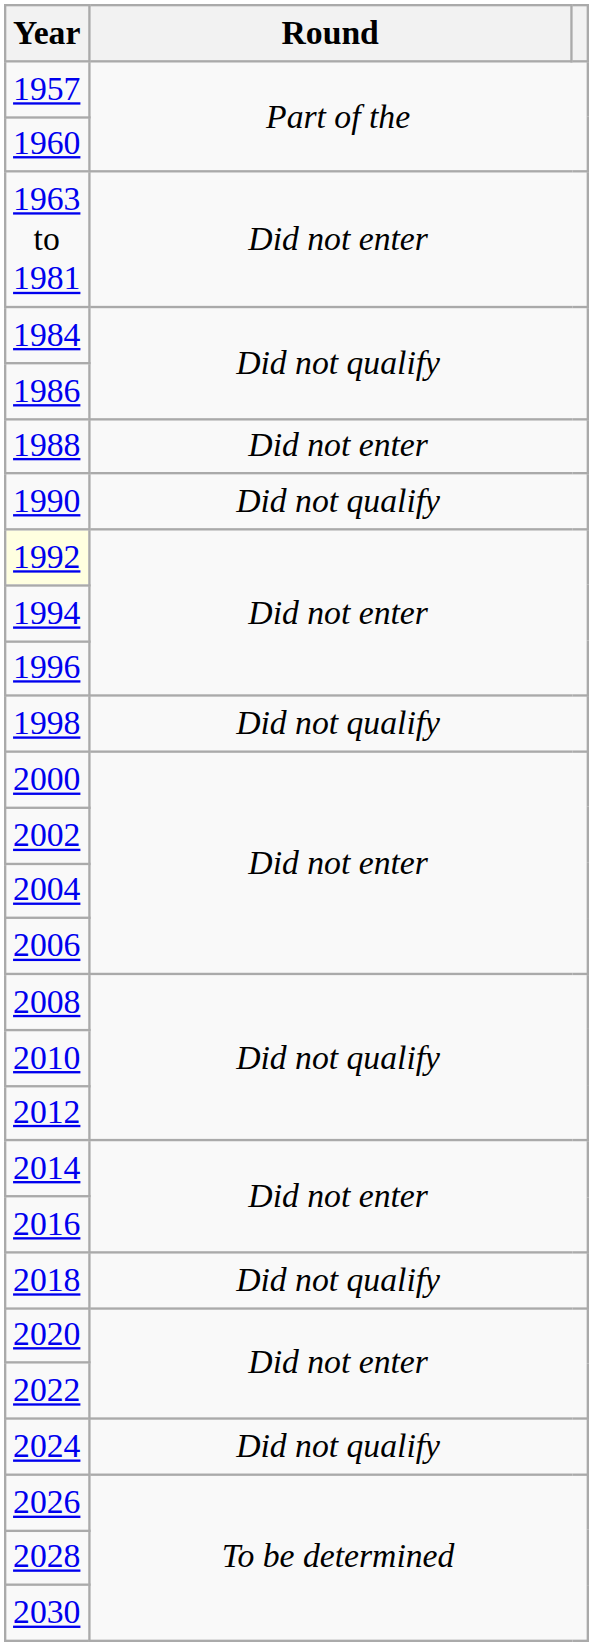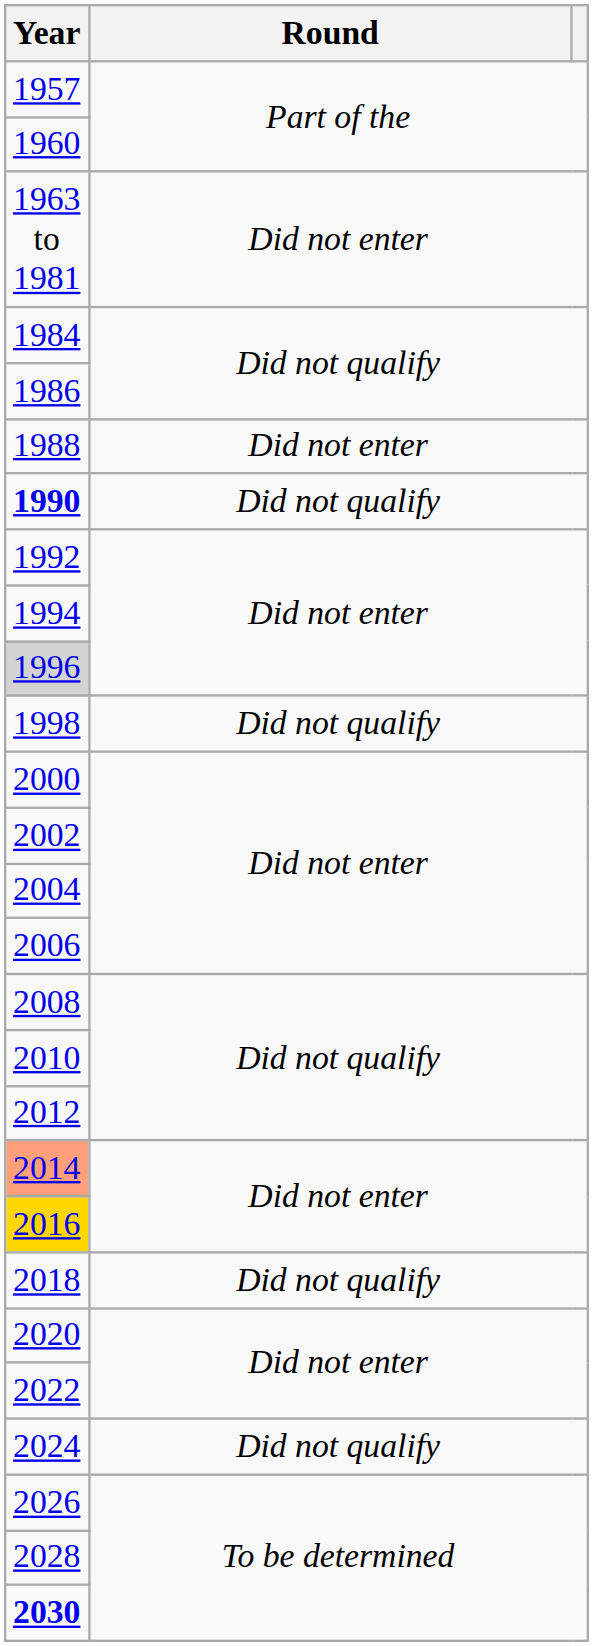(47, 501) normal -> (47, 501) bold
(47, 556) lightyellow background -> (47, 556) no background
(47, 667) no background -> (47, 667) lightgrey background
(47, 1168) no background -> (47, 1168) lightsalmon background
(47, 1223) no background -> (47, 1223) gold background
(47, 1612) normal -> (47, 1612) bold
